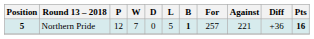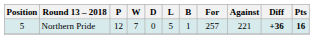(22, 26) bold -> (22, 26) normal
(188, 26) bold -> (188, 26) normal
(277, 26) normal -> (277, 26) bold
